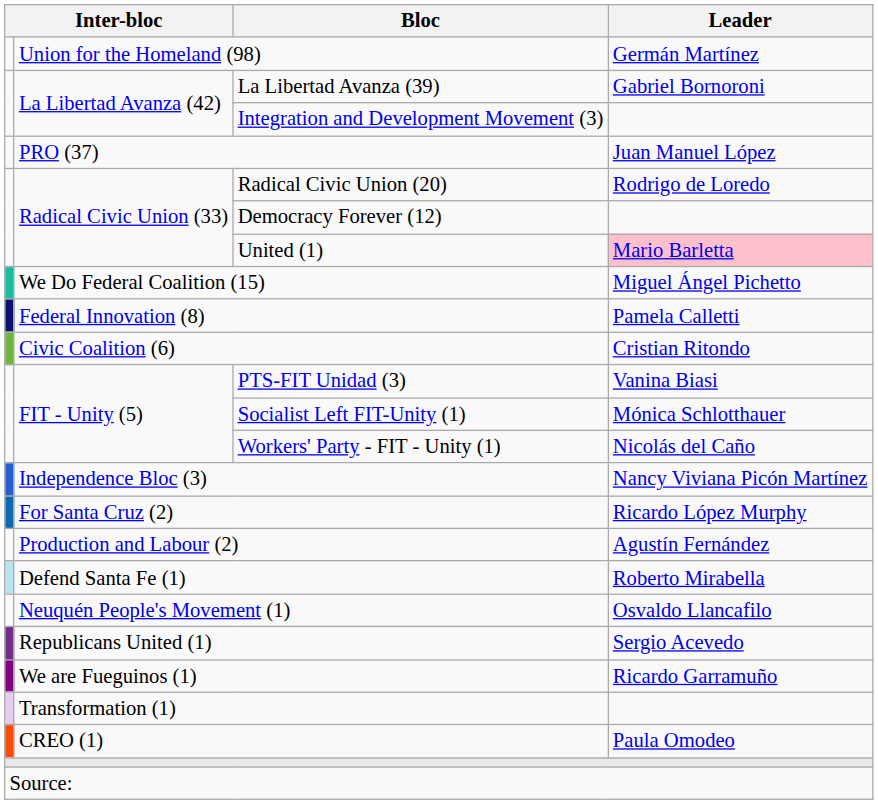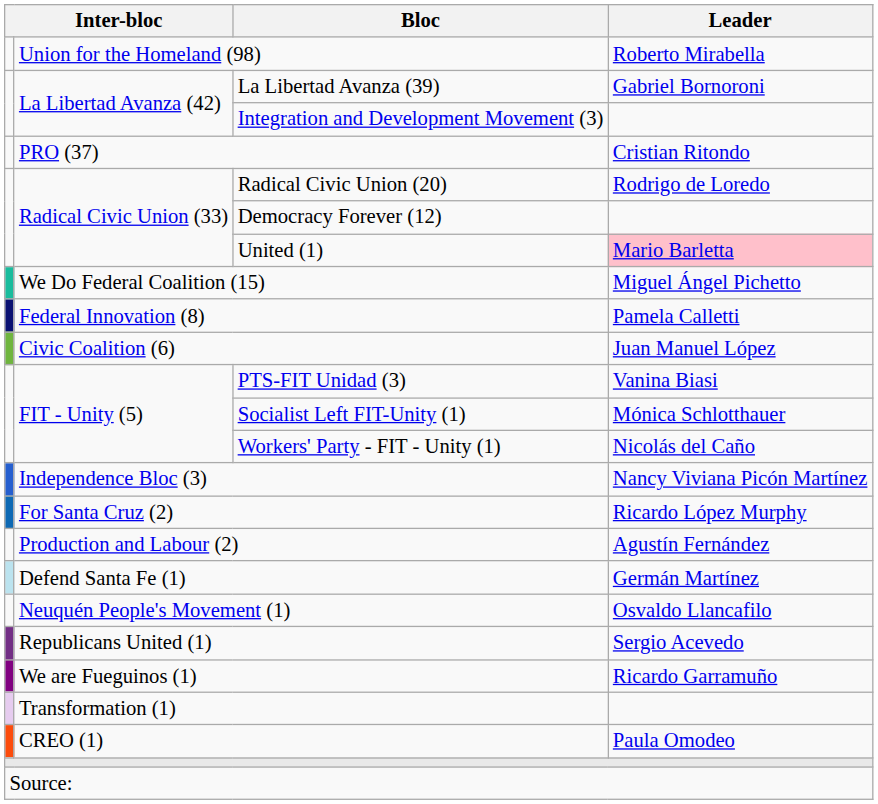(686, 53) Germán Martínez -> (689, 53) Roberto Mirabella
(694, 151) Juan Manuel López -> (681, 151) Cristian Ritondo
(681, 348) Cristian Ritondo -> (694, 348) Juan Manuel López
(689, 577) Roberto Mirabella -> (686, 577) Germán Martínez
